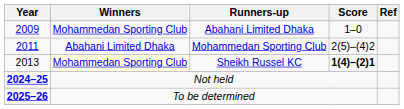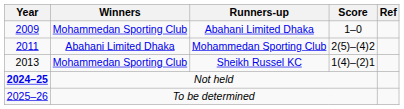(120, 63) lightyellow background -> (120, 63) no background
(353, 63) bold -> (353, 63) normal
(27, 96) bold -> (27, 96) normal
